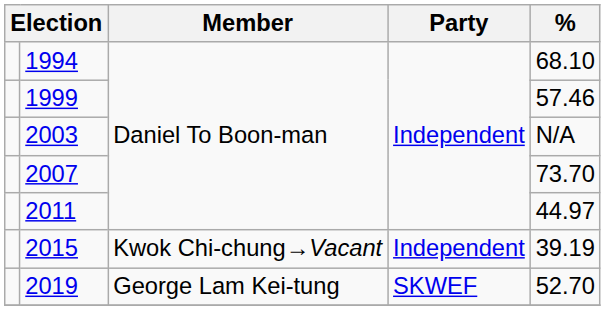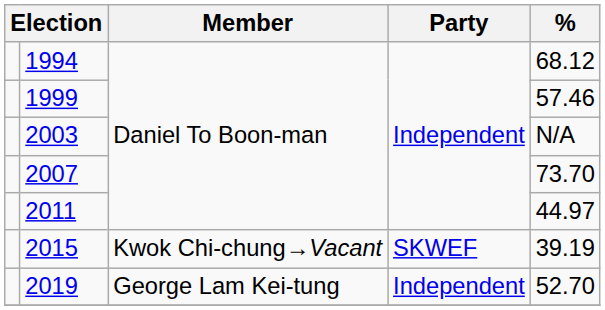(565, 60) 68.10 -> (565, 60) 68.12
(459, 248) Independent -> (435, 248) SKWEF
(435, 286) SKWEF -> (459, 286) Independent
